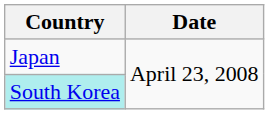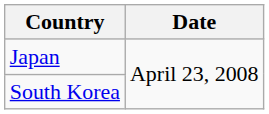(65, 91) paleturquoise background -> (65, 91) no background
